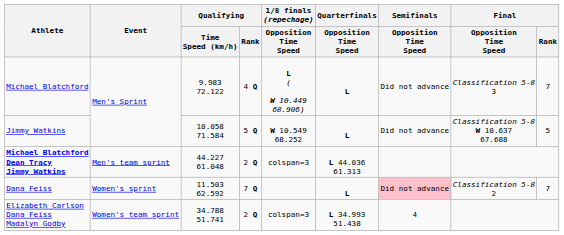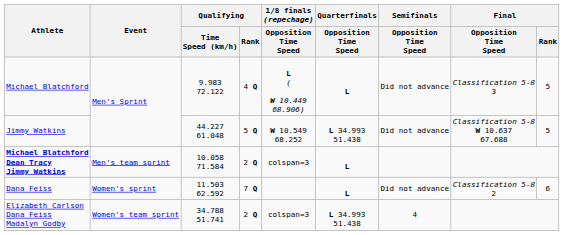(548, 86) 7 -> (548, 86) 5
(210, 131) 10.058 71.584 -> (210, 131) 44.227 61.048
(347, 135) L -> (347, 135) L 34.993 51.438
(210, 162) 44.227 61.048 -> (210, 162) 10.058 71.584
(347, 166) L 44.036 61.313 -> (347, 166) L
(415, 188) pink background -> (415, 188) no background
(548, 188) 7 -> (548, 188) 6
